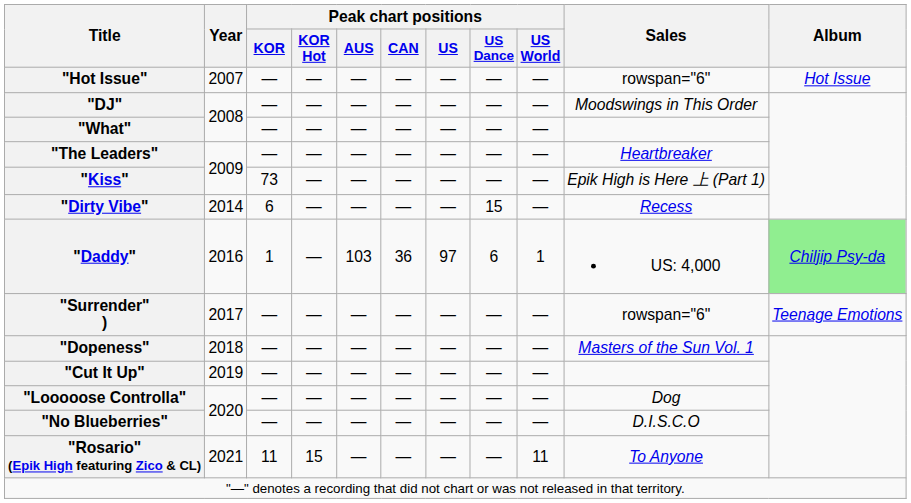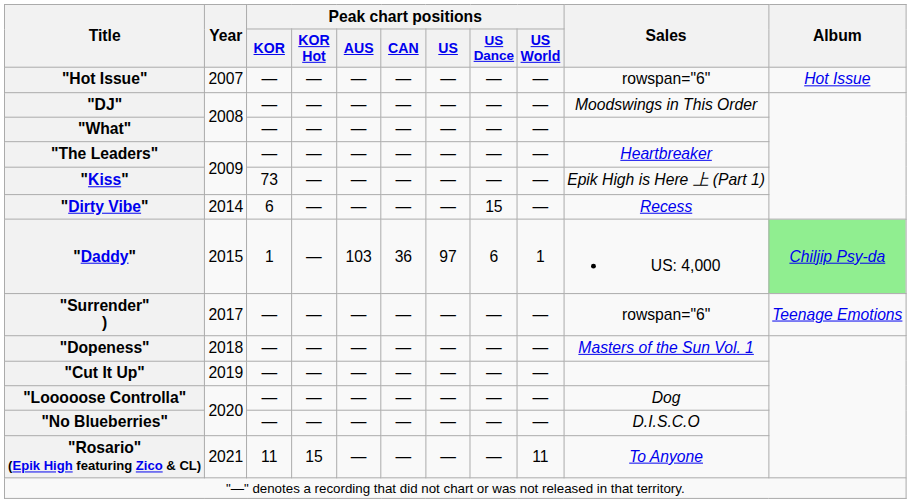(226, 256) 2016 -> (226, 256) 2015
